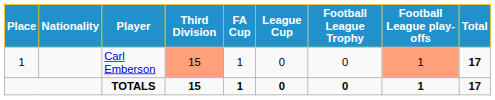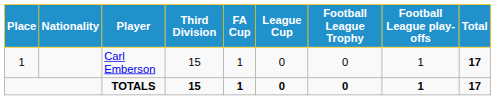(194, 63) lightsalmon background -> (194, 63) no background
(421, 63) lightsalmon background -> (421, 63) no background
